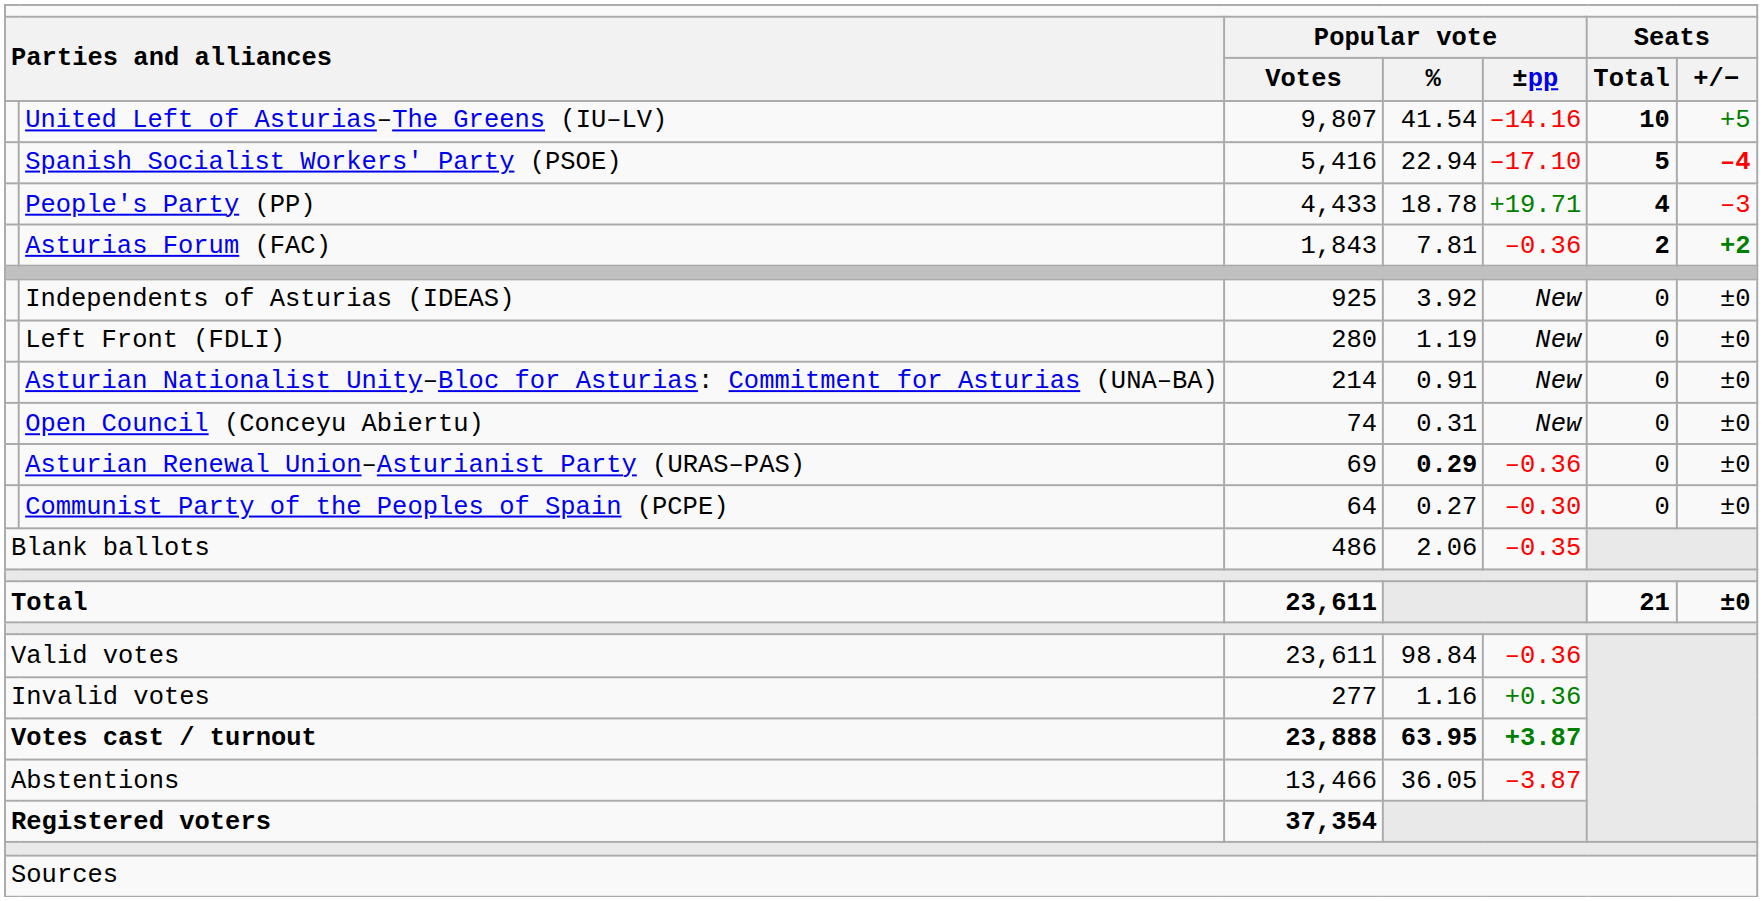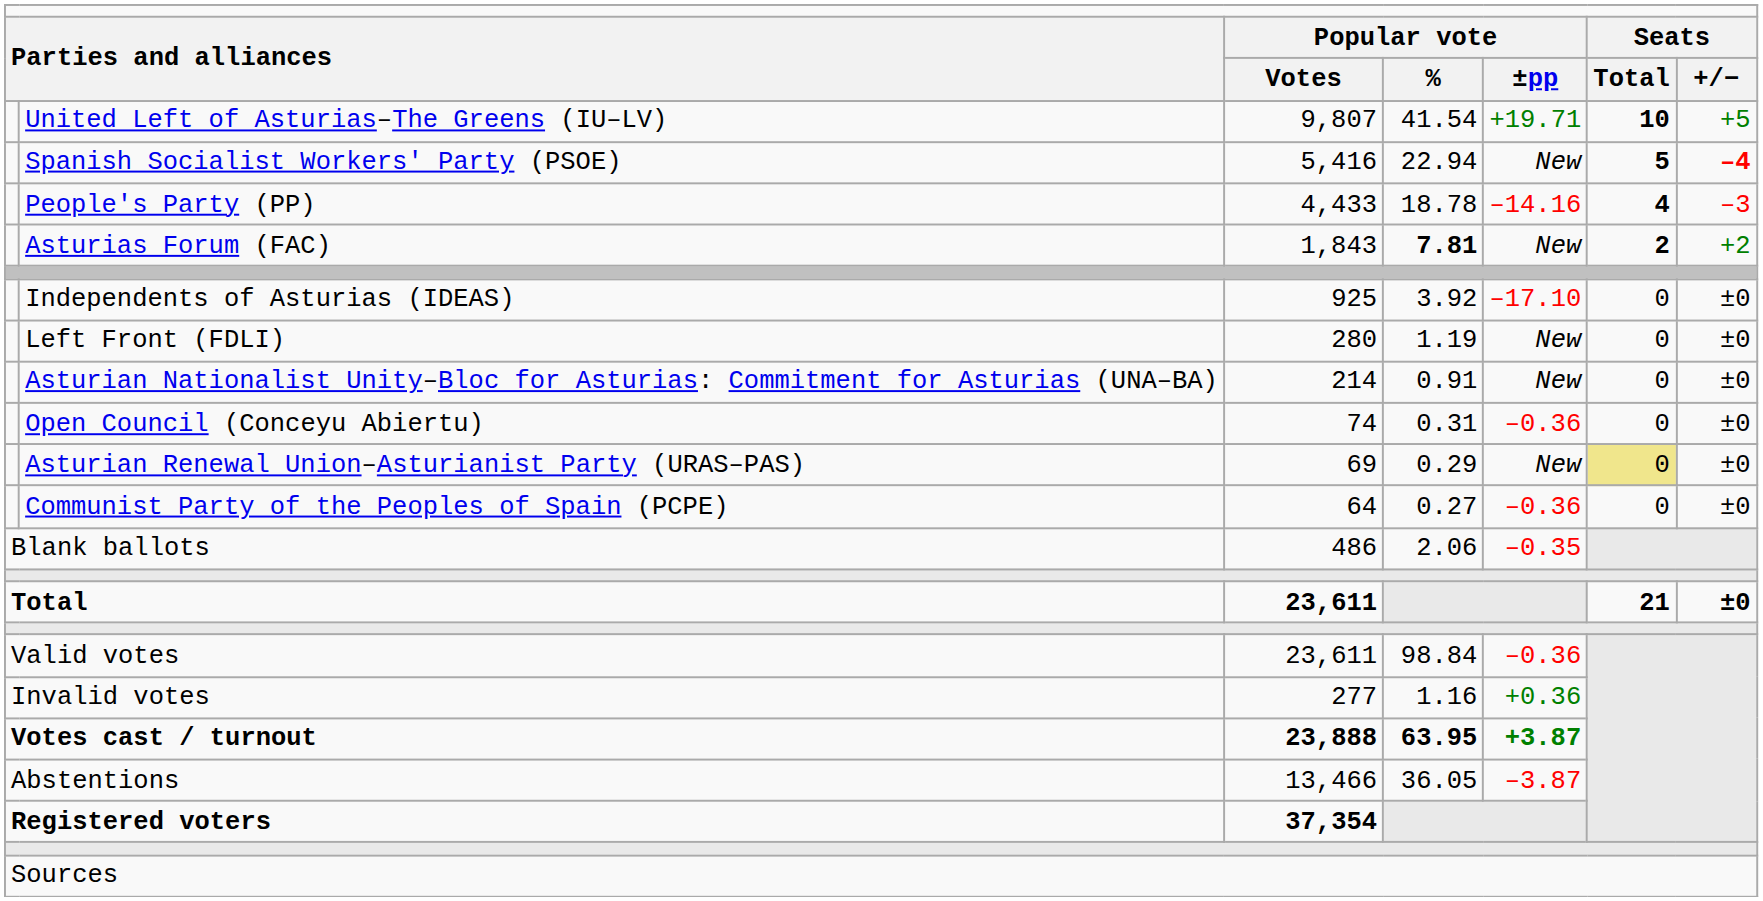(1535, 121) –14.16 -> (1535, 121) +19.71
(1535, 162) –17.10 -> (1558, 162) New
(1535, 204) +19.71 -> (1535, 204) –14.16
(1447, 246) normal -> (1447, 246) bold
(1543, 246) –0.36 -> (1558, 246) New
(1735, 246) bold -> (1735, 246) normal
(1558, 299) New -> (1535, 299) –17.10
(1558, 424) New -> (1543, 424) –0.36
(1447, 465) bold -> (1447, 465) normal
(1543, 465) –0.36 -> (1558, 465) New
(1662, 465) no background -> (1662, 465) khaki background
(1543, 507) –0.30 -> (1543, 507) –0.36
